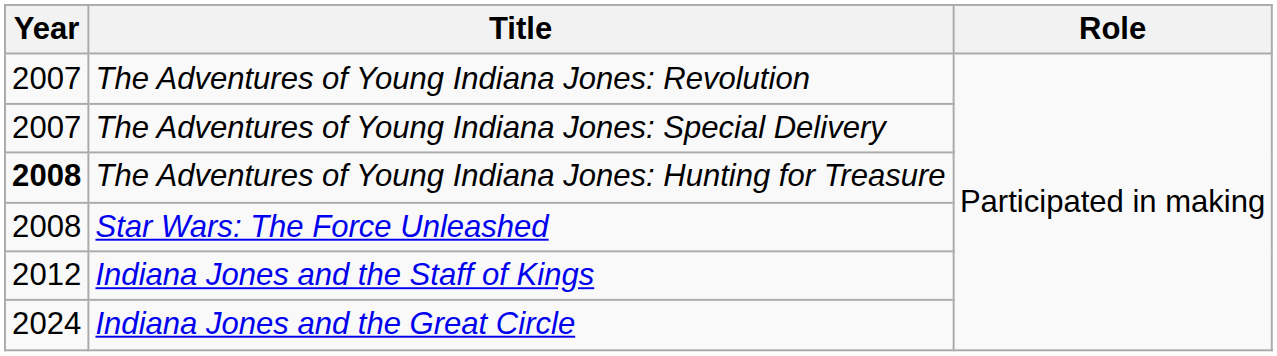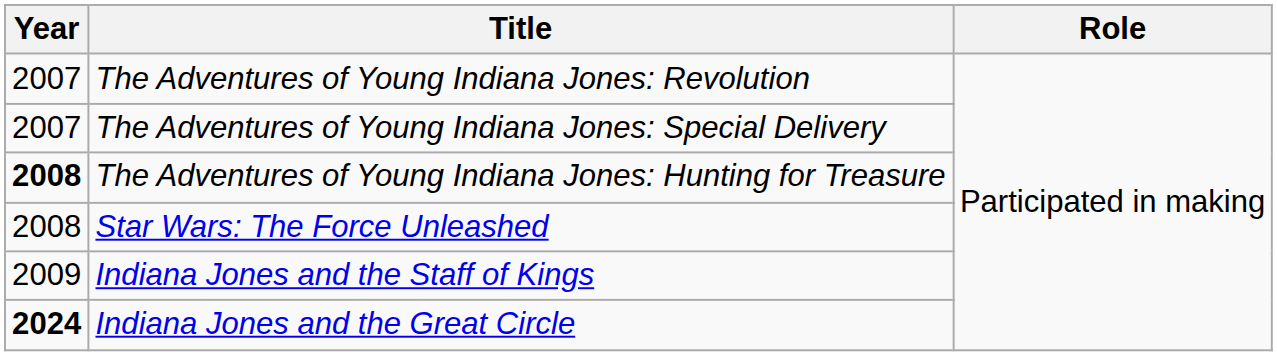(47, 275) 2012 -> (47, 275) 2009
(47, 324) normal -> (47, 324) bold
